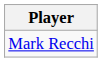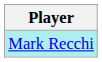(51, 43) no background -> (51, 43) paleturquoise background
